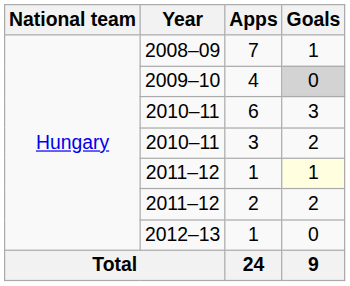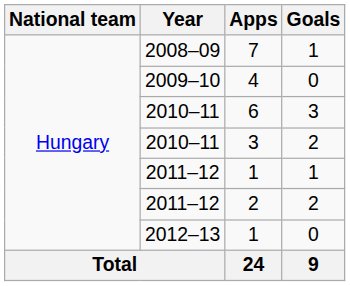(313, 81) lightgrey background -> (313, 81) no background
(313, 173) lightyellow background -> (313, 173) no background
